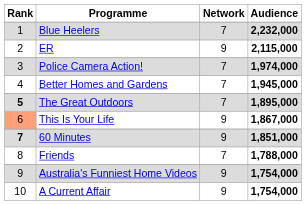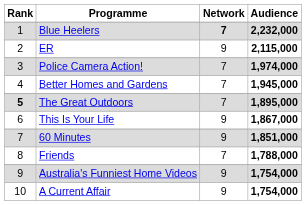(224, 31) normal -> (224, 31) bold
(20, 120) lightsalmon background -> (20, 120) no background
(20, 138) bold -> (20, 138) normal
